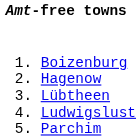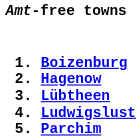(66, 96) normal -> (66, 96) bold
